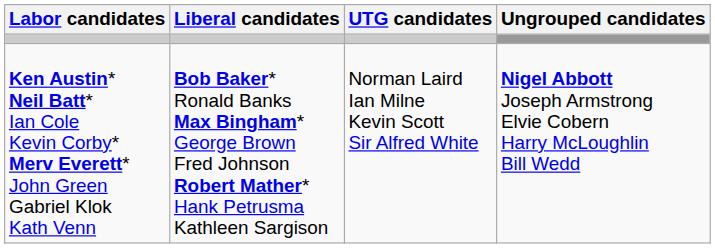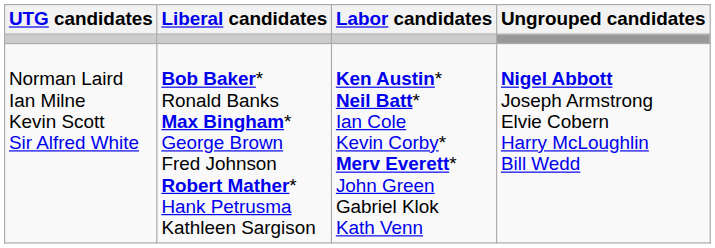columns swapped: (87, 19) <-> (420, 19)
